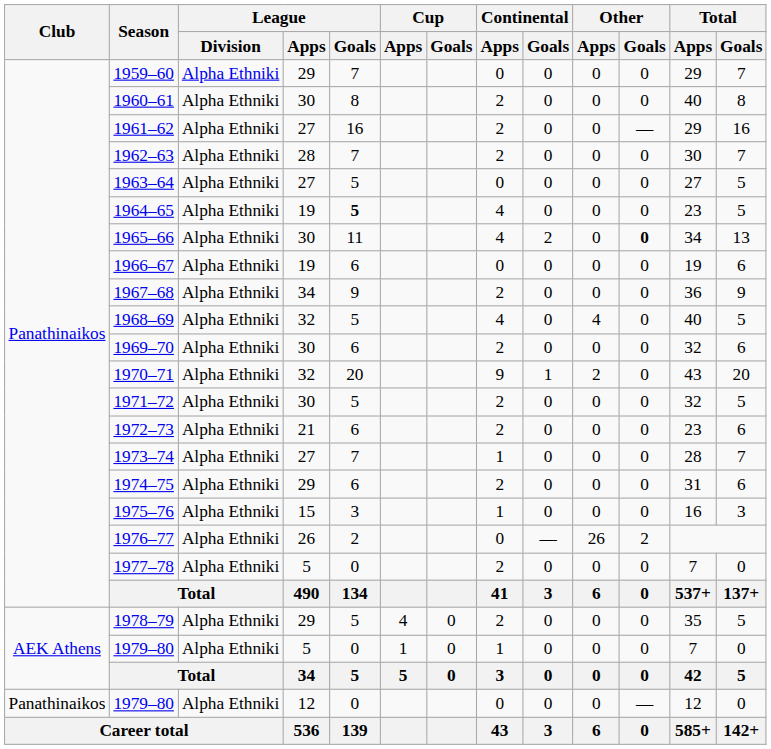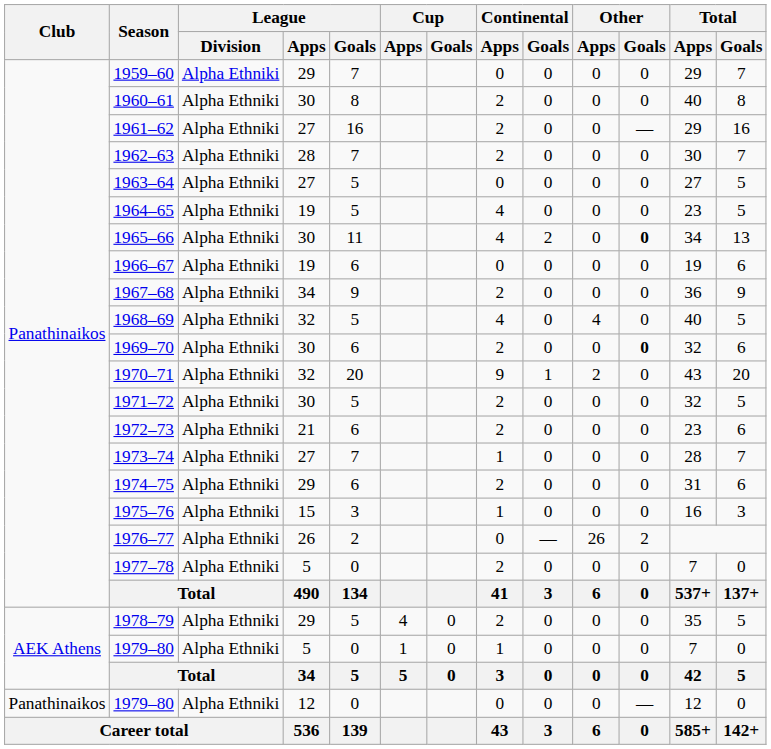(355, 210) bold -> (355, 210) normal
(645, 347) normal -> (645, 347) bold
